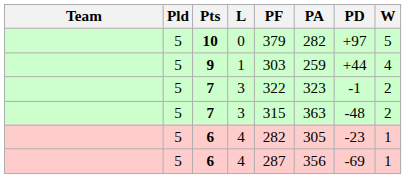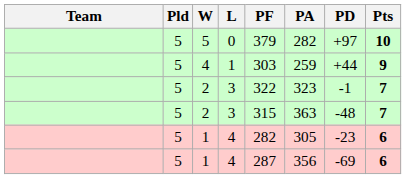columns swapped: (388, 16) <-> (210, 16)
